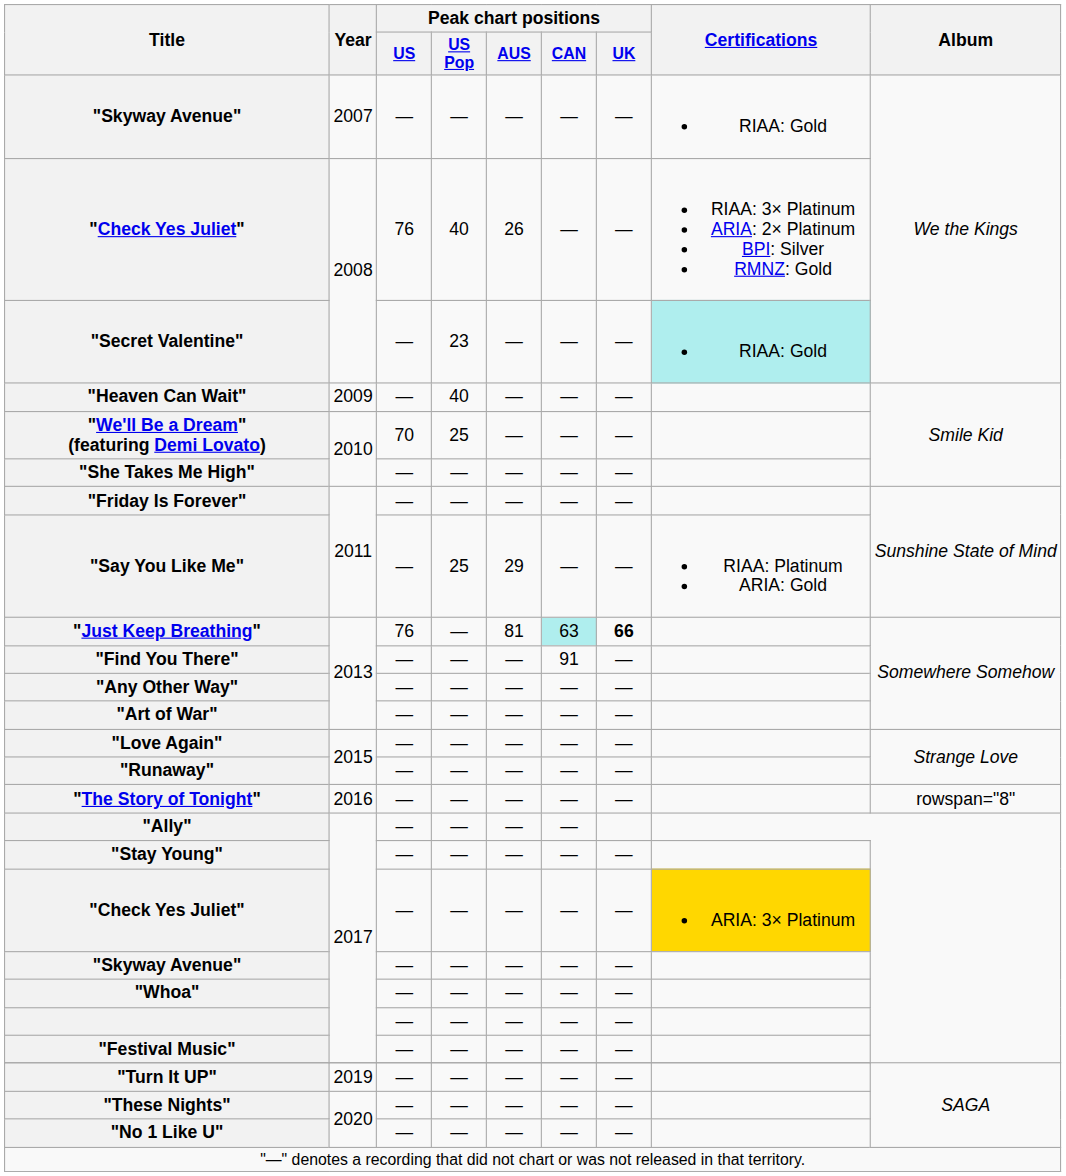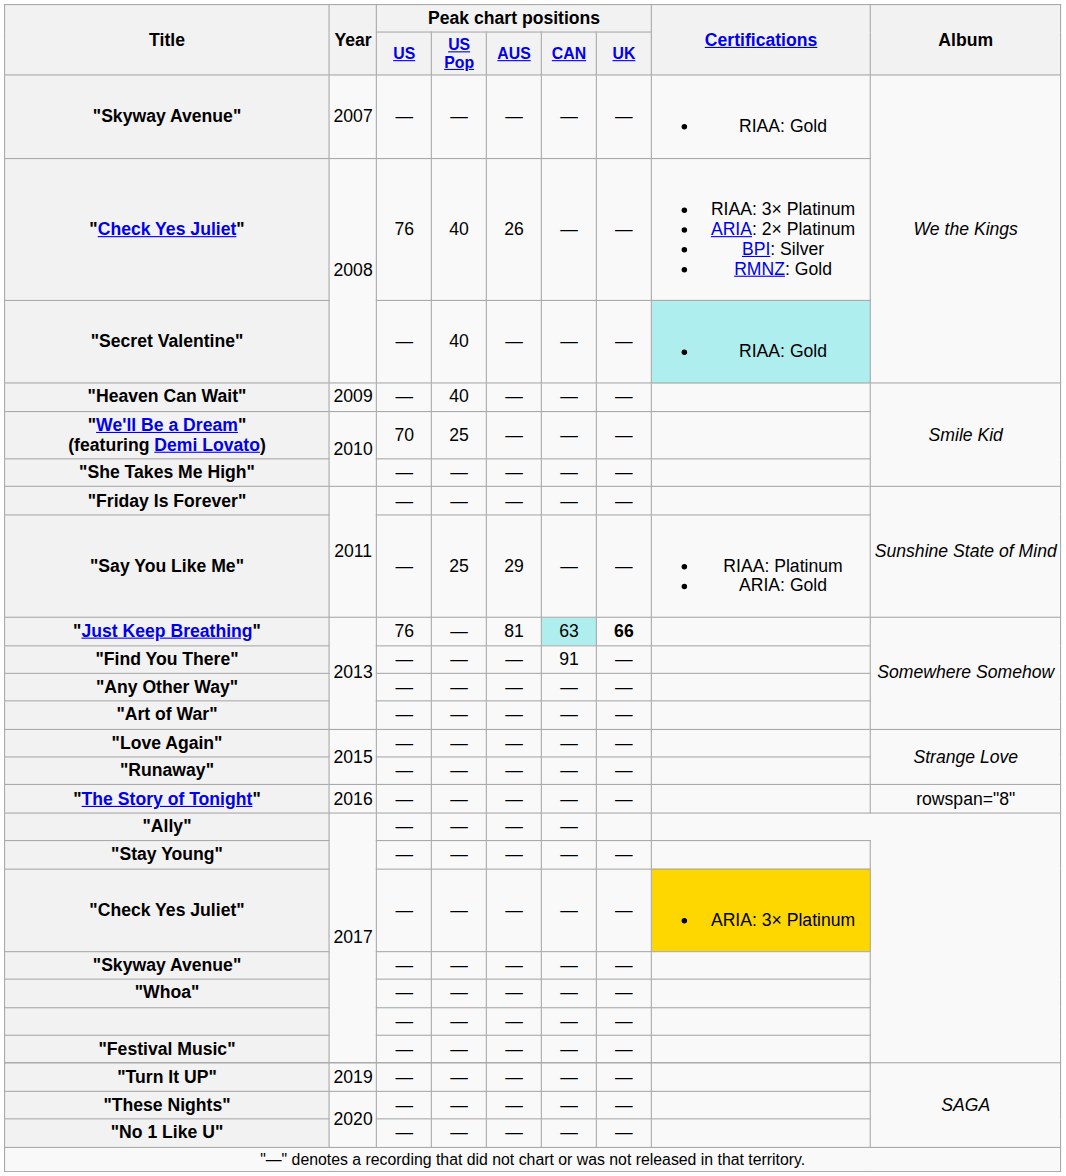(459, 341) 23 -> (459, 341) 40
